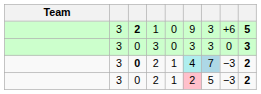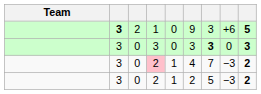(119, 30) normal -> (119, 30) bold
(137, 30) bold -> (137, 30) normal
(211, 47) normal -> (211, 47) bold
(137, 64) bold -> (137, 64) normal
(156, 64) no background -> (156, 64) pink background
(192, 64) paleturquoise background -> (192, 64) no background
(211, 64) lightblue background -> (211, 64) no background
(192, 81) pink background -> (192, 81) no background
